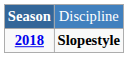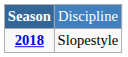(89, 40) bold -> (88, 40) normal
